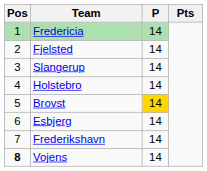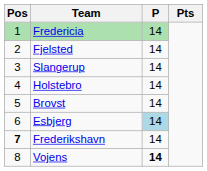(155, 103) gold background -> (155, 103) no background
(155, 121) no background -> (155, 121) lightblue background
(17, 139) normal -> (17, 139) bold
(17, 157) bold -> (17, 157) normal
(155, 157) normal -> (155, 157) bold
